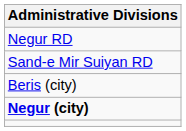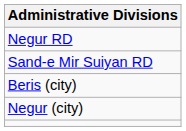(48, 108) bold -> (45, 108) normal
